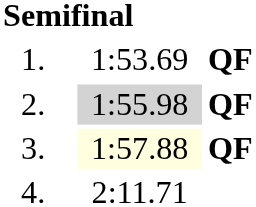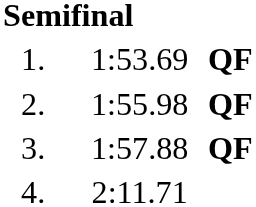(140, 104) lightgrey background -> (140, 104) no background
(140, 148) lightyellow background -> (140, 148) no background
